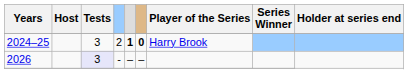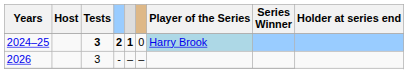(97, 42) normal -> (97, 42) bold
(119, 42) normal -> (119, 42) bold
(141, 42) bold -> (141, 42) normal
(178, 42) no background -> (178, 42) lightblue background
(97, 59) lavender background -> (97, 59) no background
